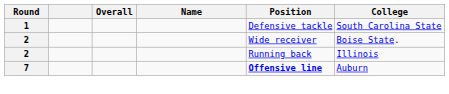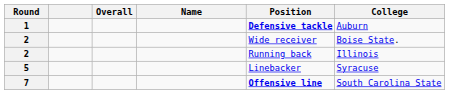(290, 26) normal -> (290, 26) bold
(389, 26) South Carolina State -> (352, 26) Auburn
+ row: (26, 68)
(352, 68) Auburn -> (389, 82) South Carolina State
